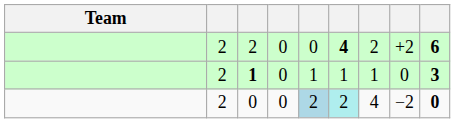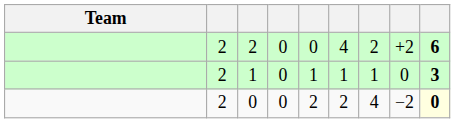(344, 46) bold -> (344, 46) normal
(253, 74) bold -> (253, 74) normal
(313, 103) lightblue background -> (313, 103) no background
(344, 103) paleturquoise background -> (344, 103) no background
(435, 103) no background -> (435, 103) lightyellow background
